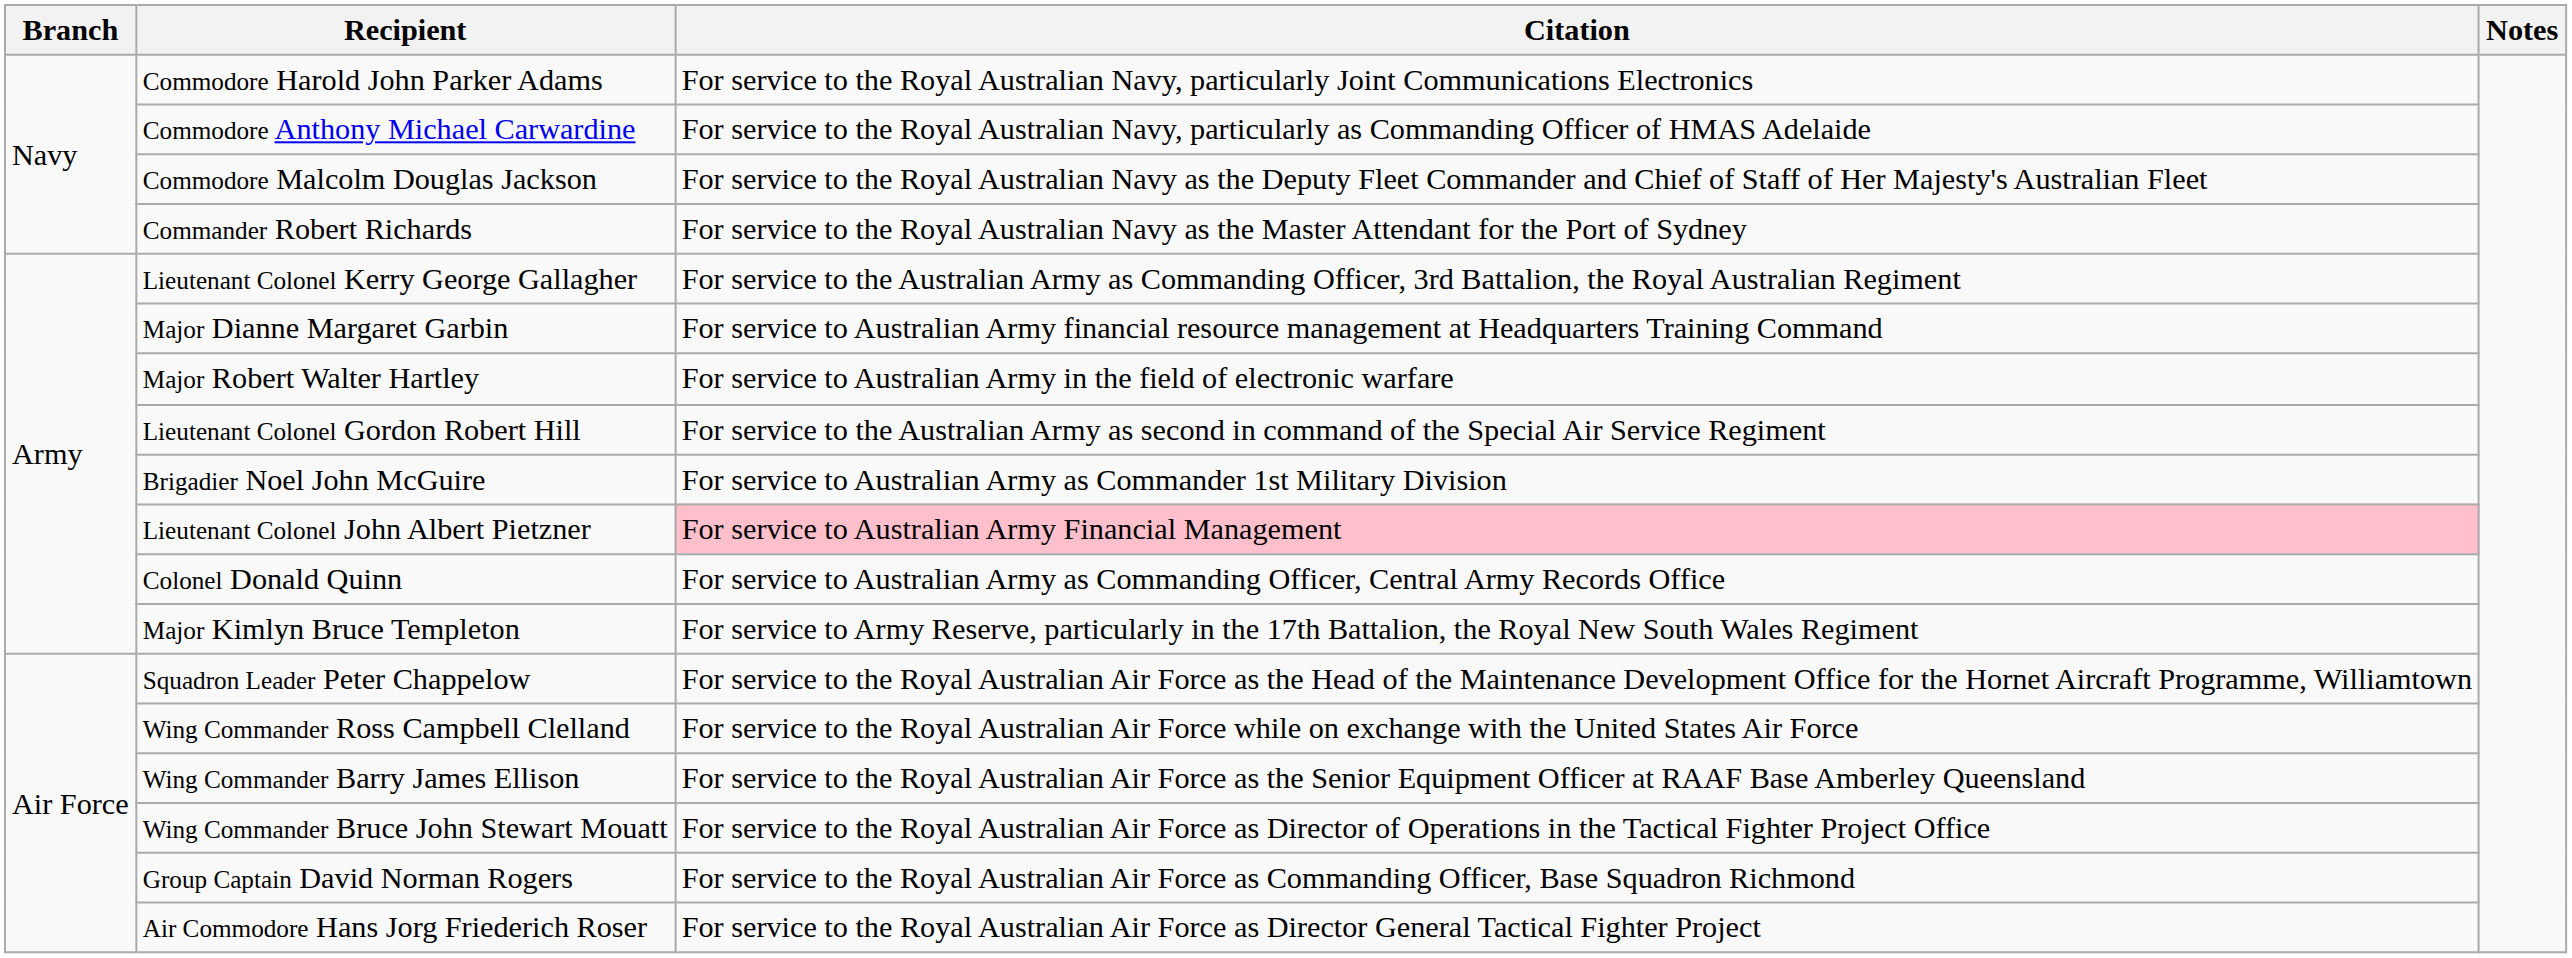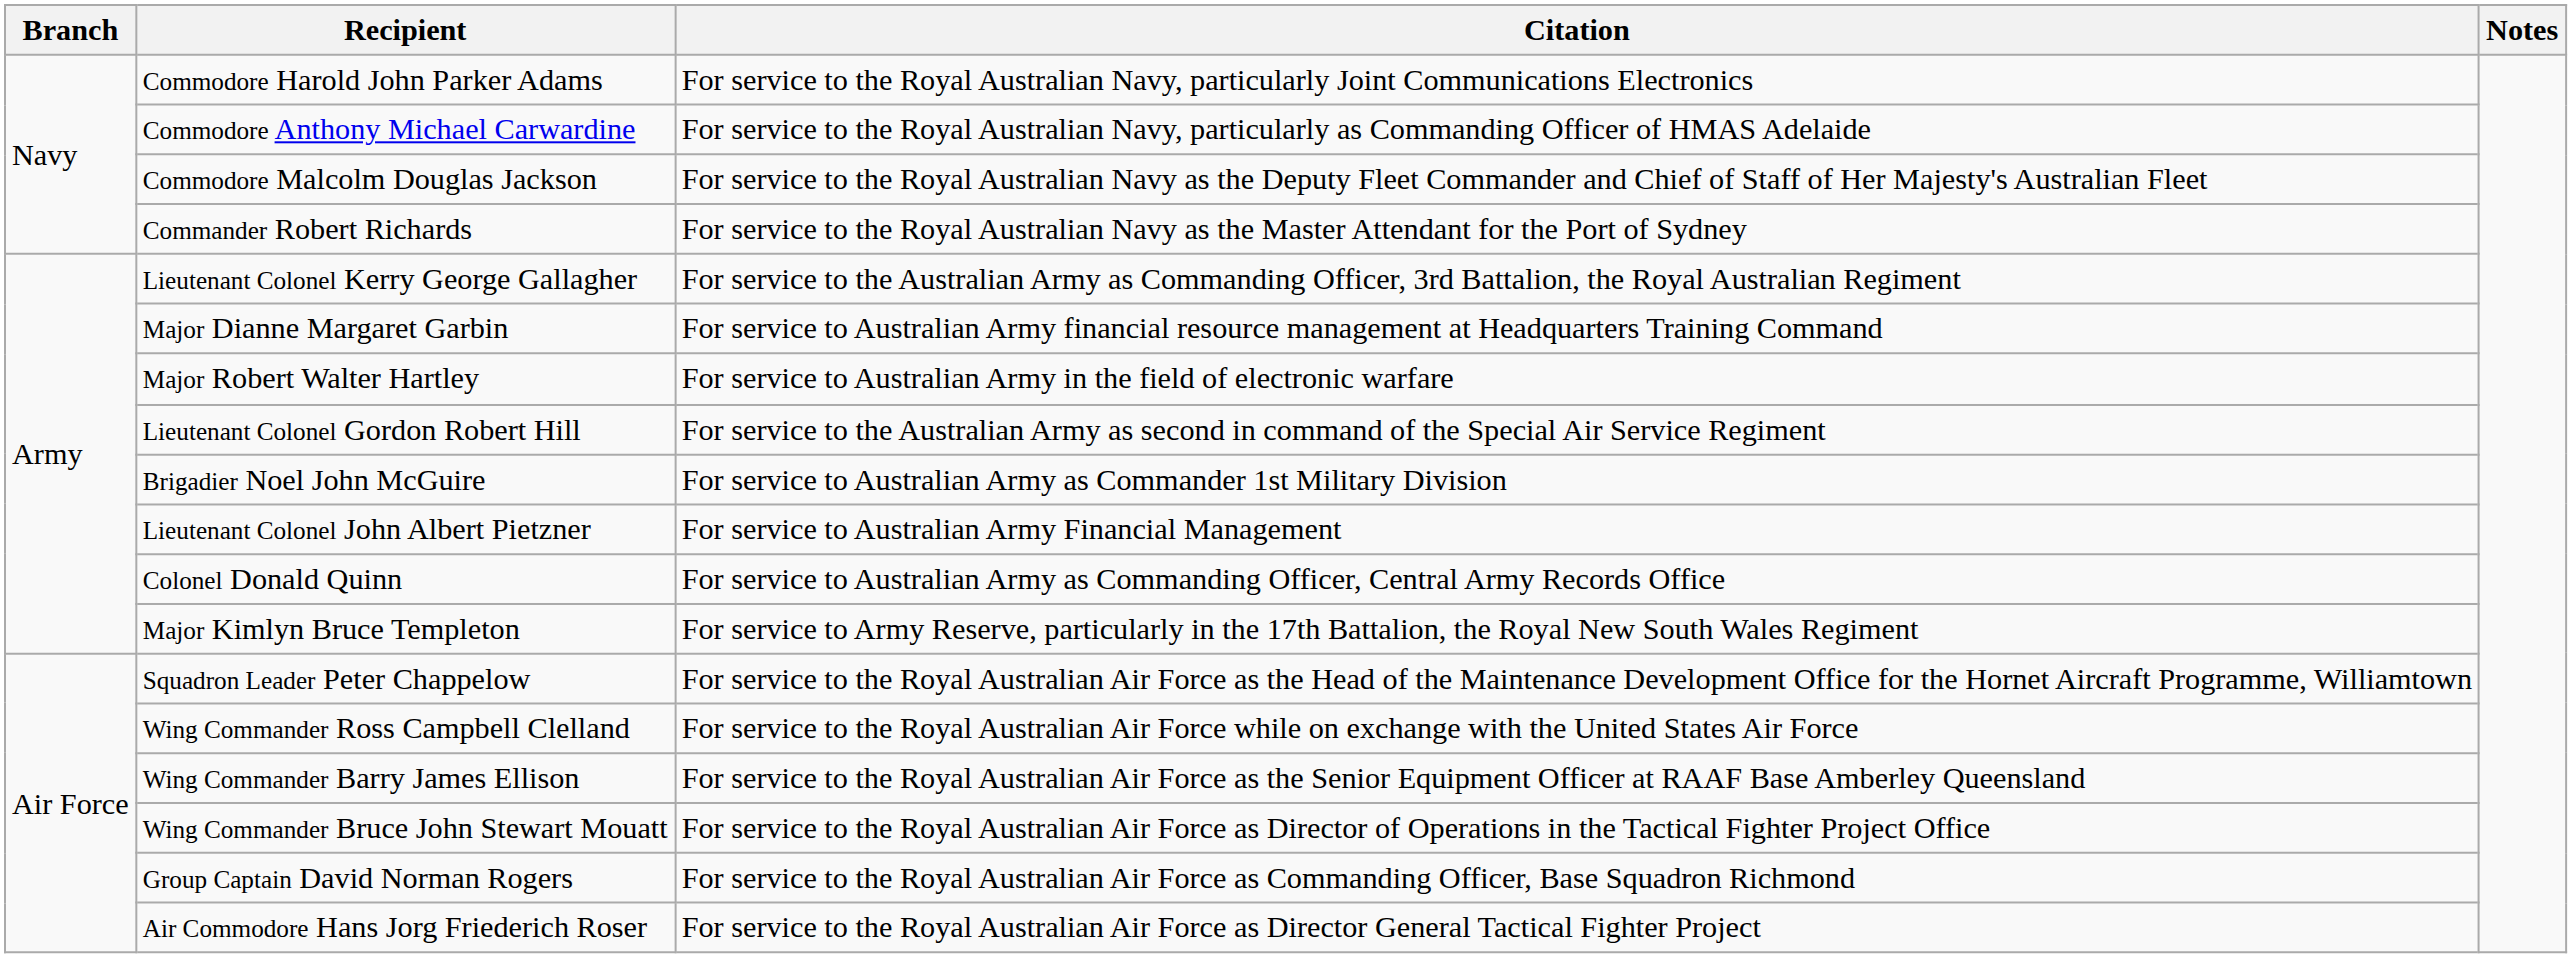(1012, 528) pink background -> (1012, 528) no background
